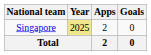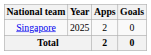(80, 27) khaki background -> (80, 27) no background
